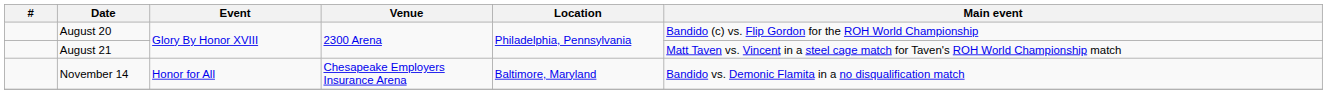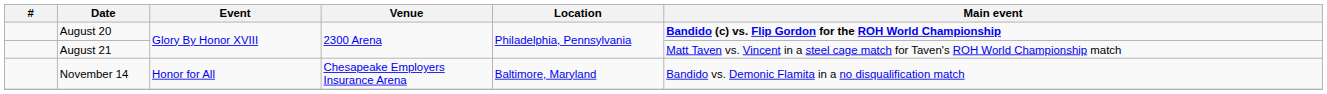(822, 31) normal -> (834, 31) bold
